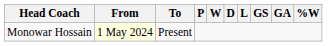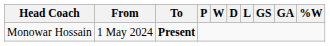(125, 31) lightyellow background -> (125, 31) no background
(175, 31) normal -> (177, 31) bold
